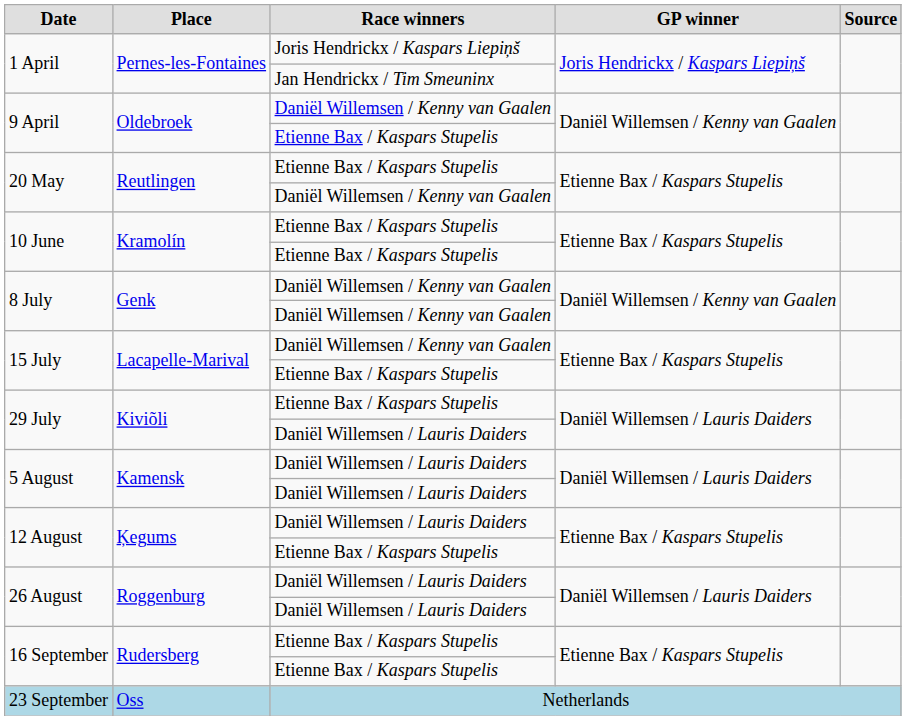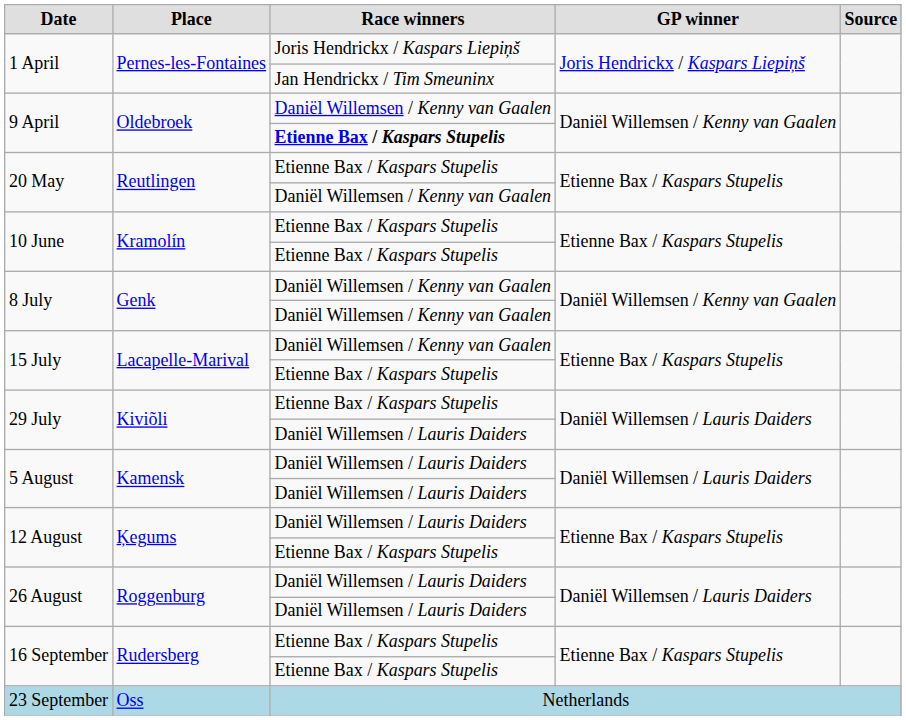(386, 137) normal -> (390, 137) bold
